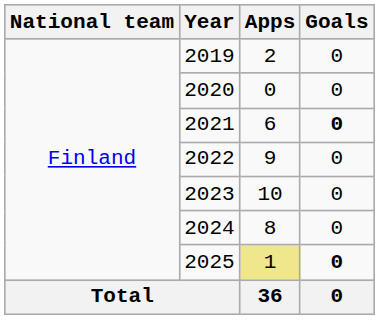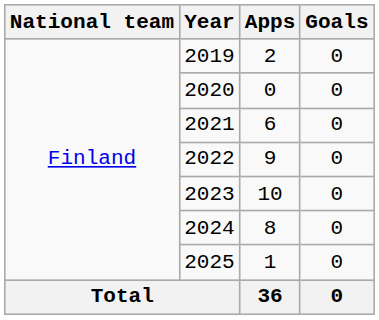(337, 125) bold -> (337, 125) normal
(270, 262) khaki background -> (270, 262) no background
(337, 262) bold -> (337, 262) normal
